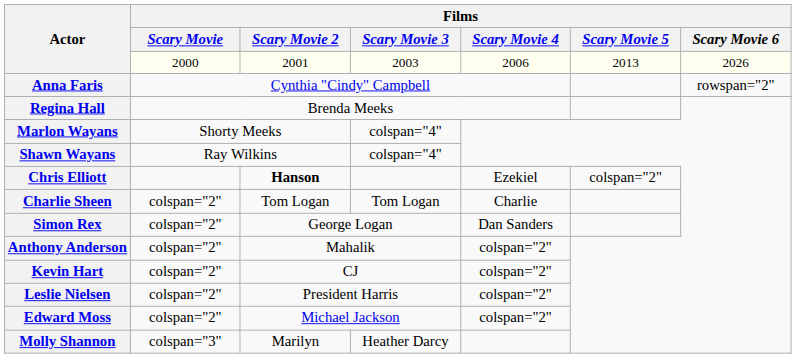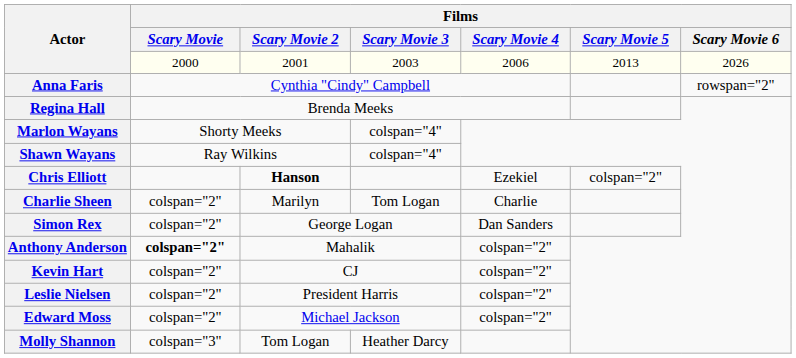(295, 201) Tom Logan -> (295, 201) Marilyn
(185, 248) normal -> (185, 248) bold
(295, 341) Marilyn -> (295, 341) Tom Logan
